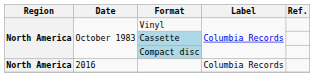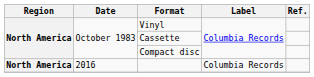(159, 38) lightblue background -> (159, 38) no background
(170, 52) lightblue background -> (170, 52) no background
